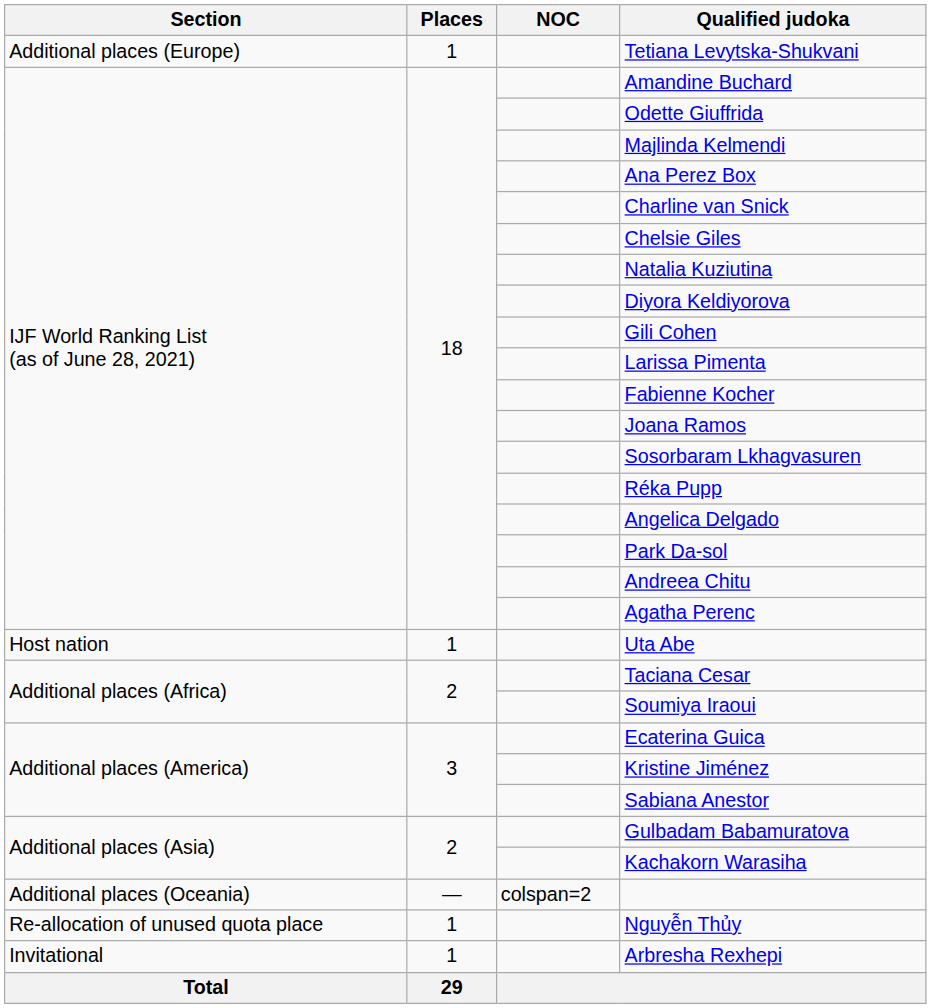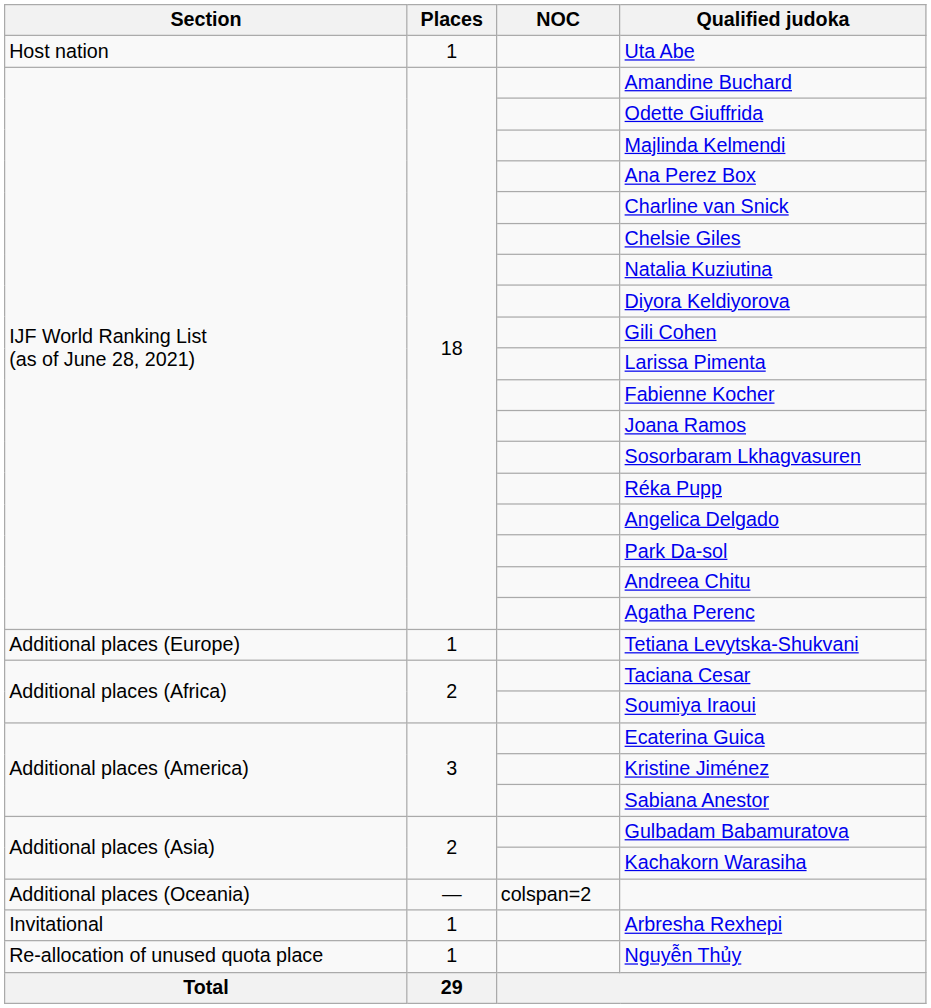rows swapped: (59, 644) <-> (125, 51)
rows swapped: (56, 956) <-> (166, 925)
